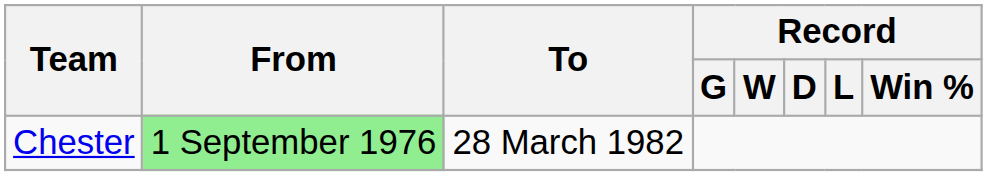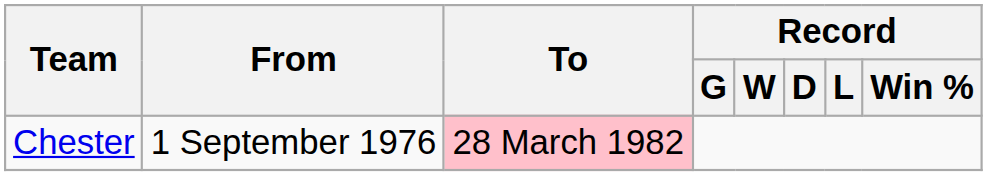(294, 142) lightgreen background -> (294, 142) no background
(568, 142) no background -> (568, 142) pink background
